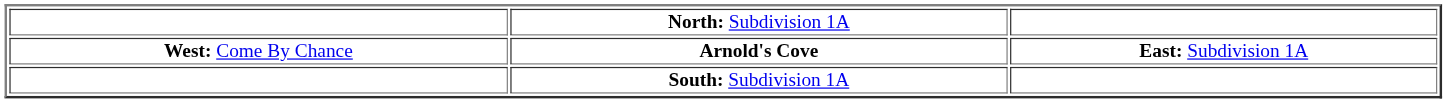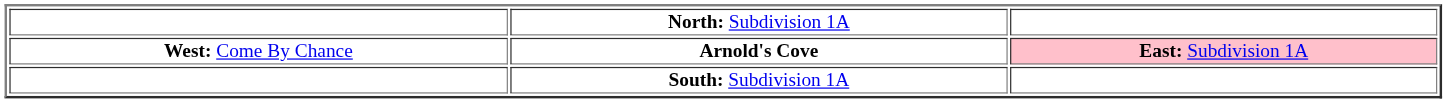(1224, 51) no background -> (1224, 51) pink background
